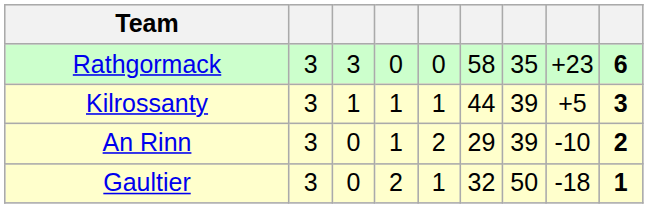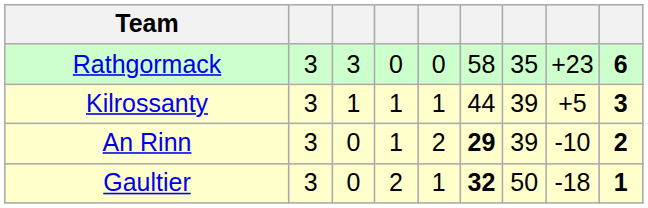(481, 143) normal -> (481, 143) bold
(481, 182) normal -> (481, 182) bold
